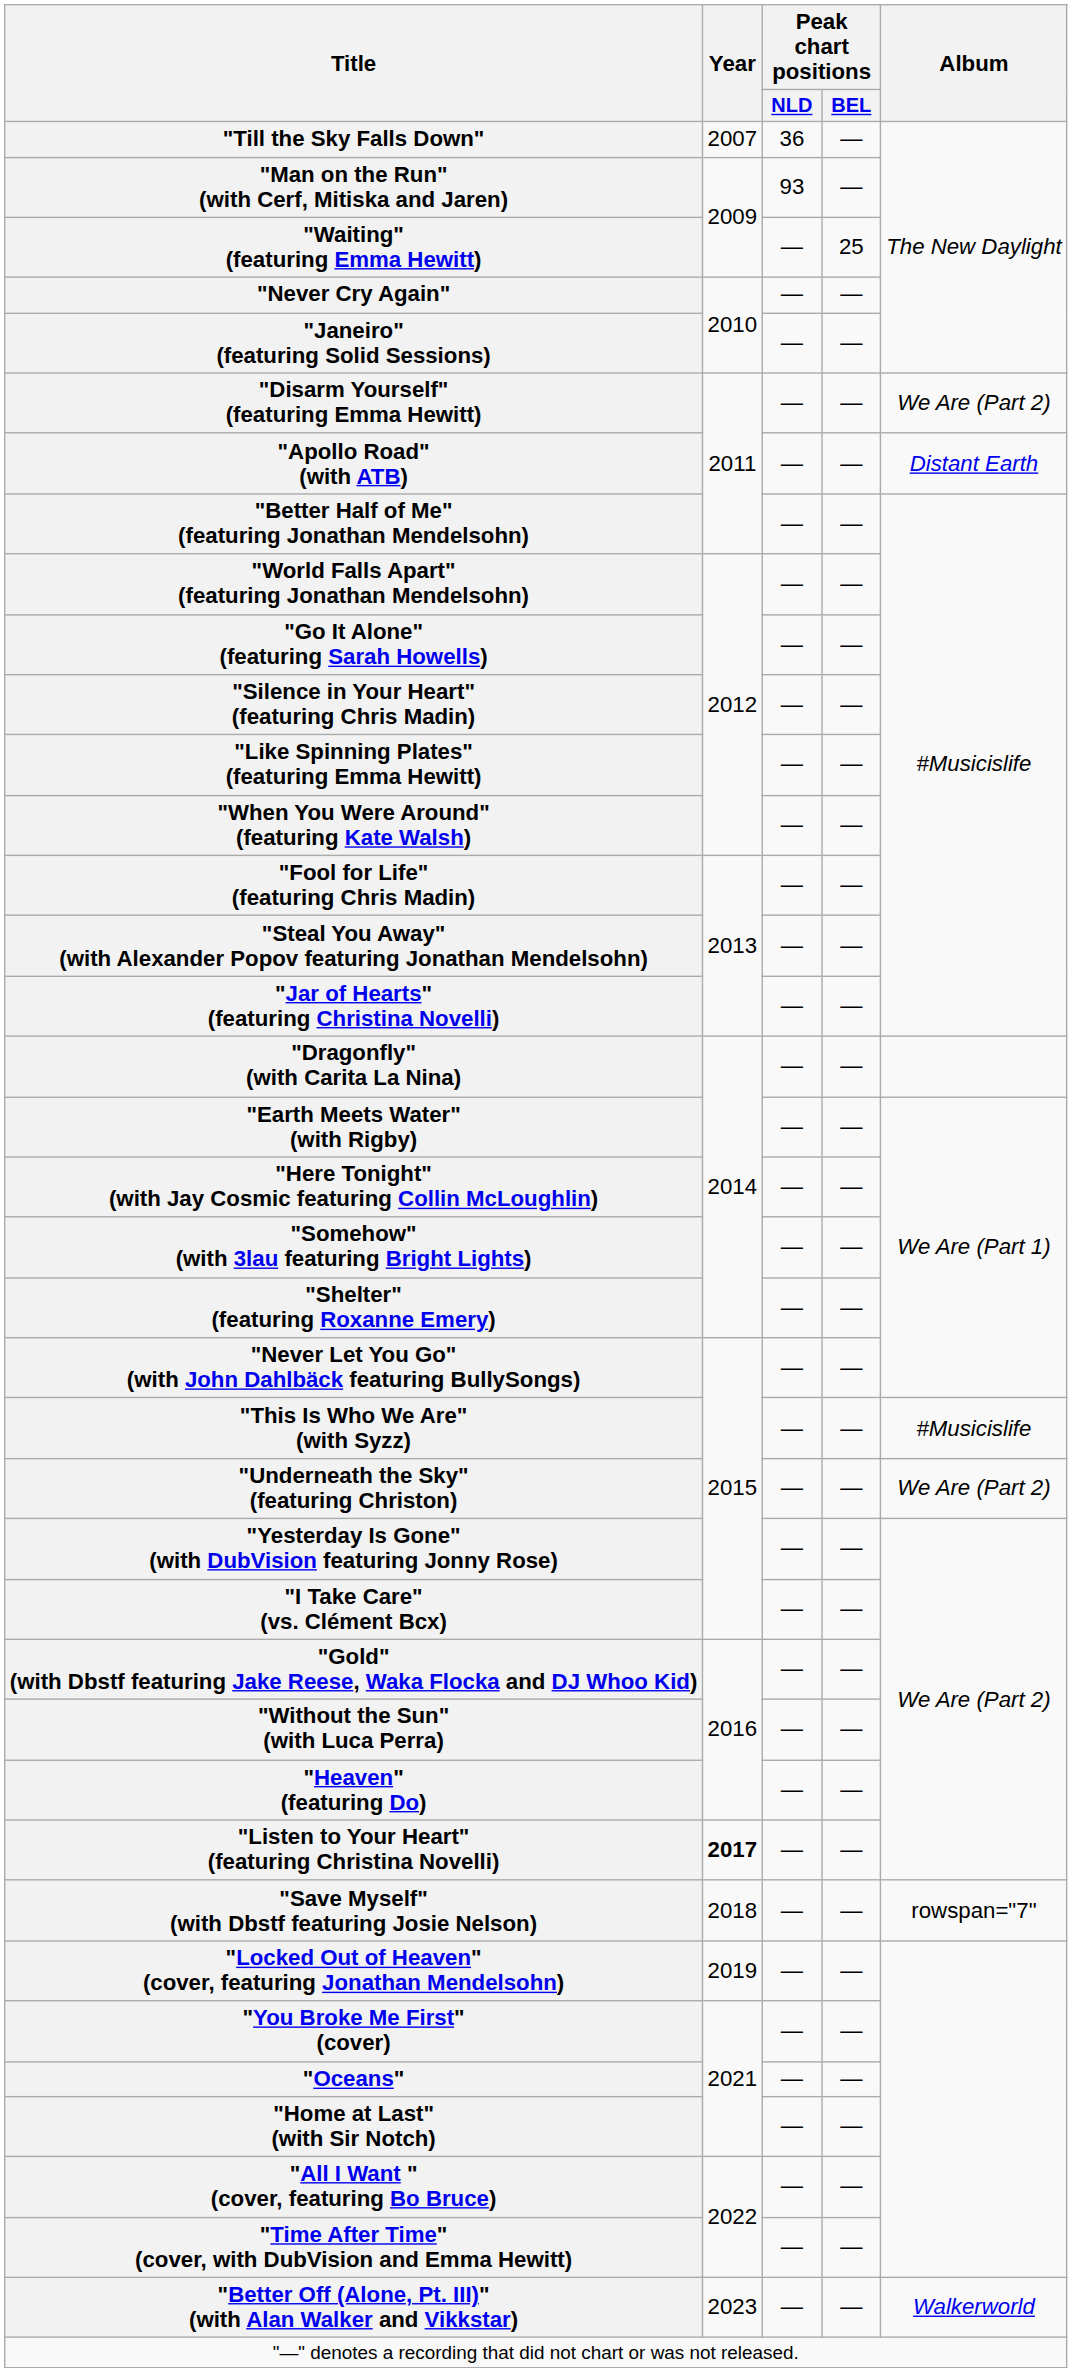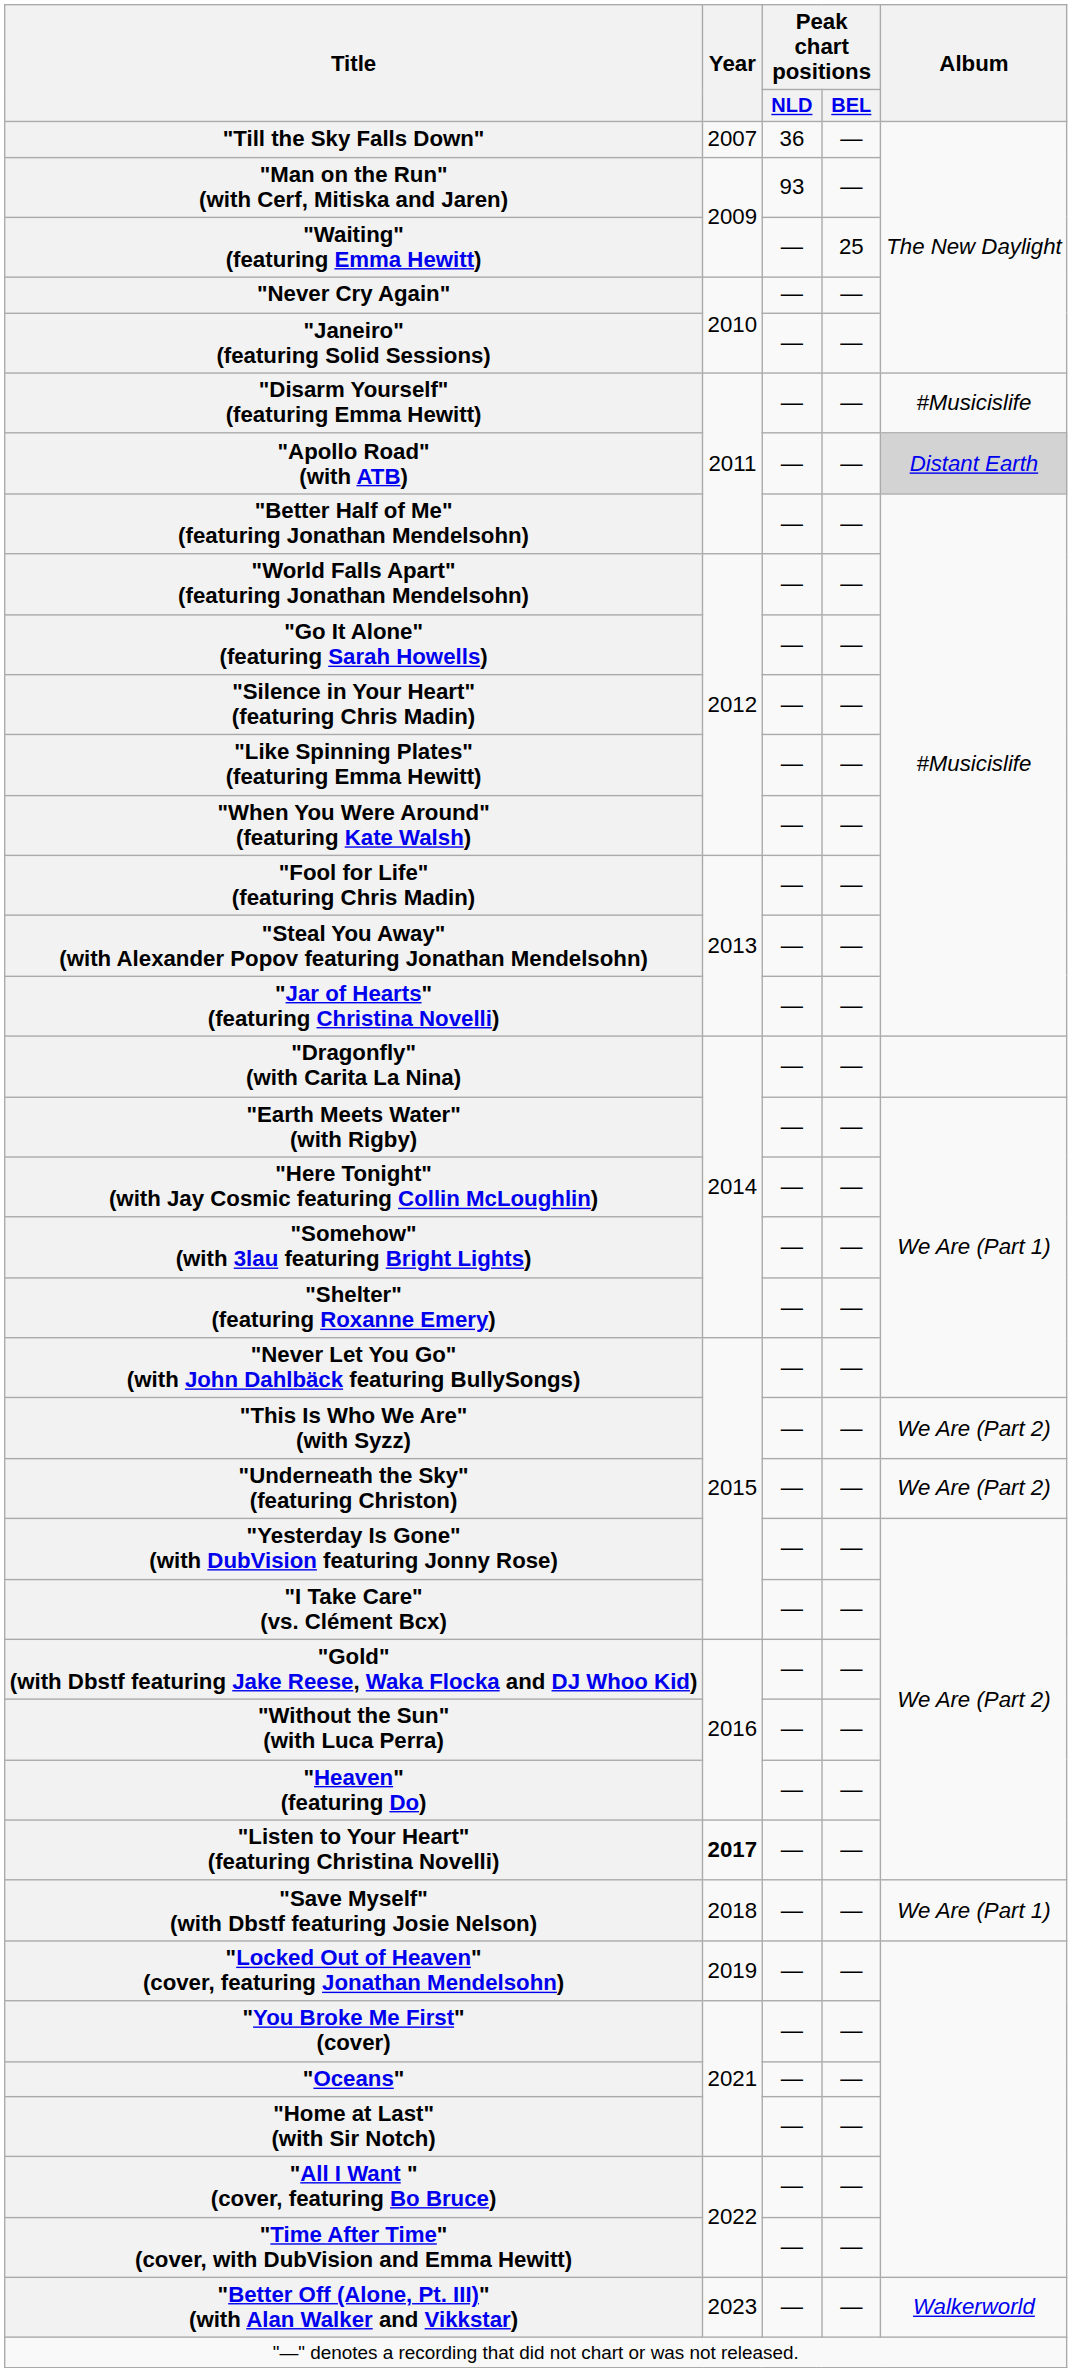(974, 402) We Are (Part 2) -> (974, 402) #Musicislife
(974, 463) no background -> (974, 463) lightgrey background
(974, 1427) #Musicislife -> (974, 1427) We Are (Part 2)
(974, 1910) rowspan="7" -> (974, 1910) We Are (Part 1)
